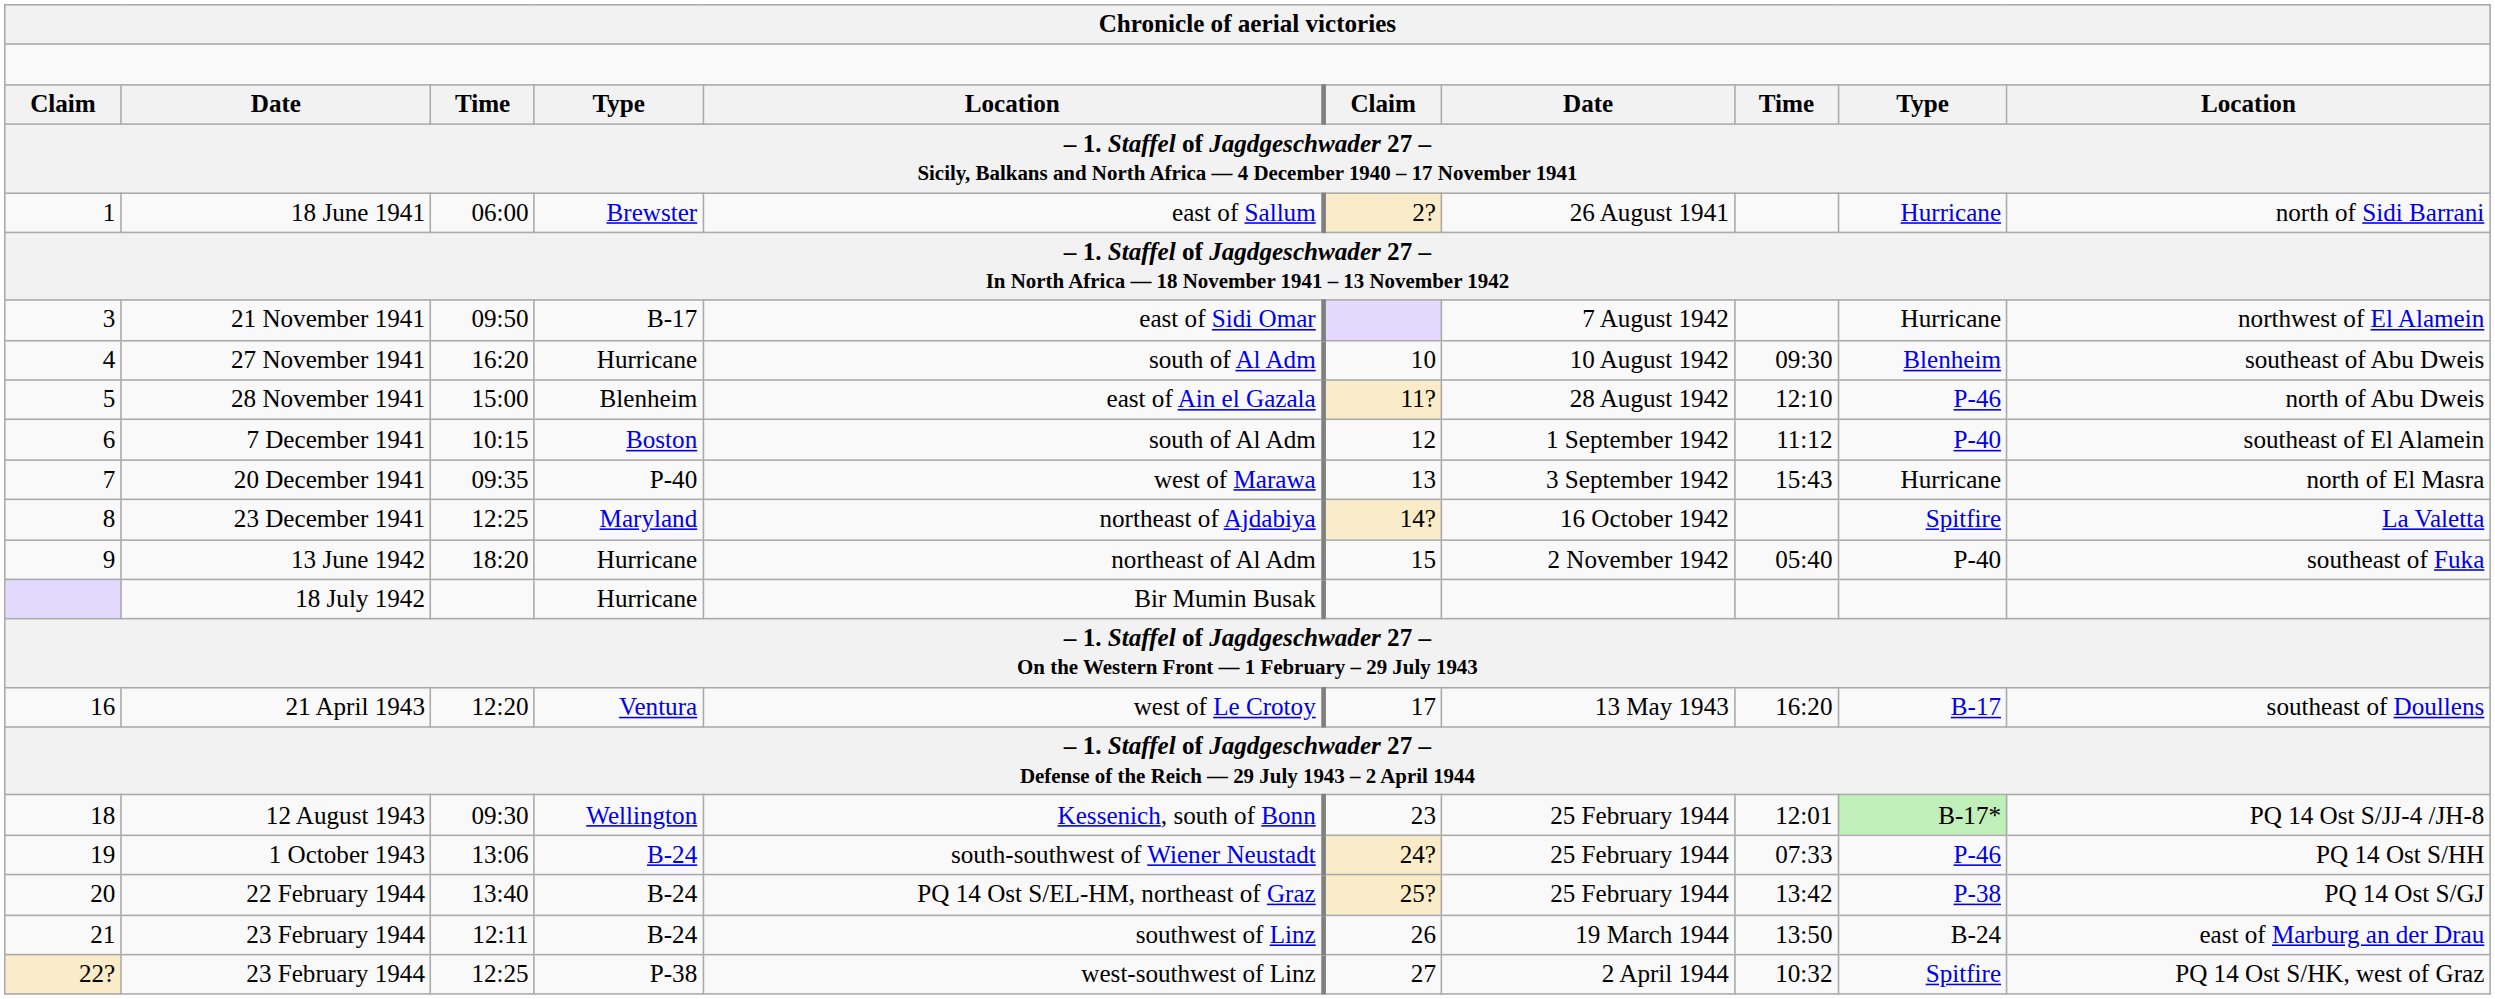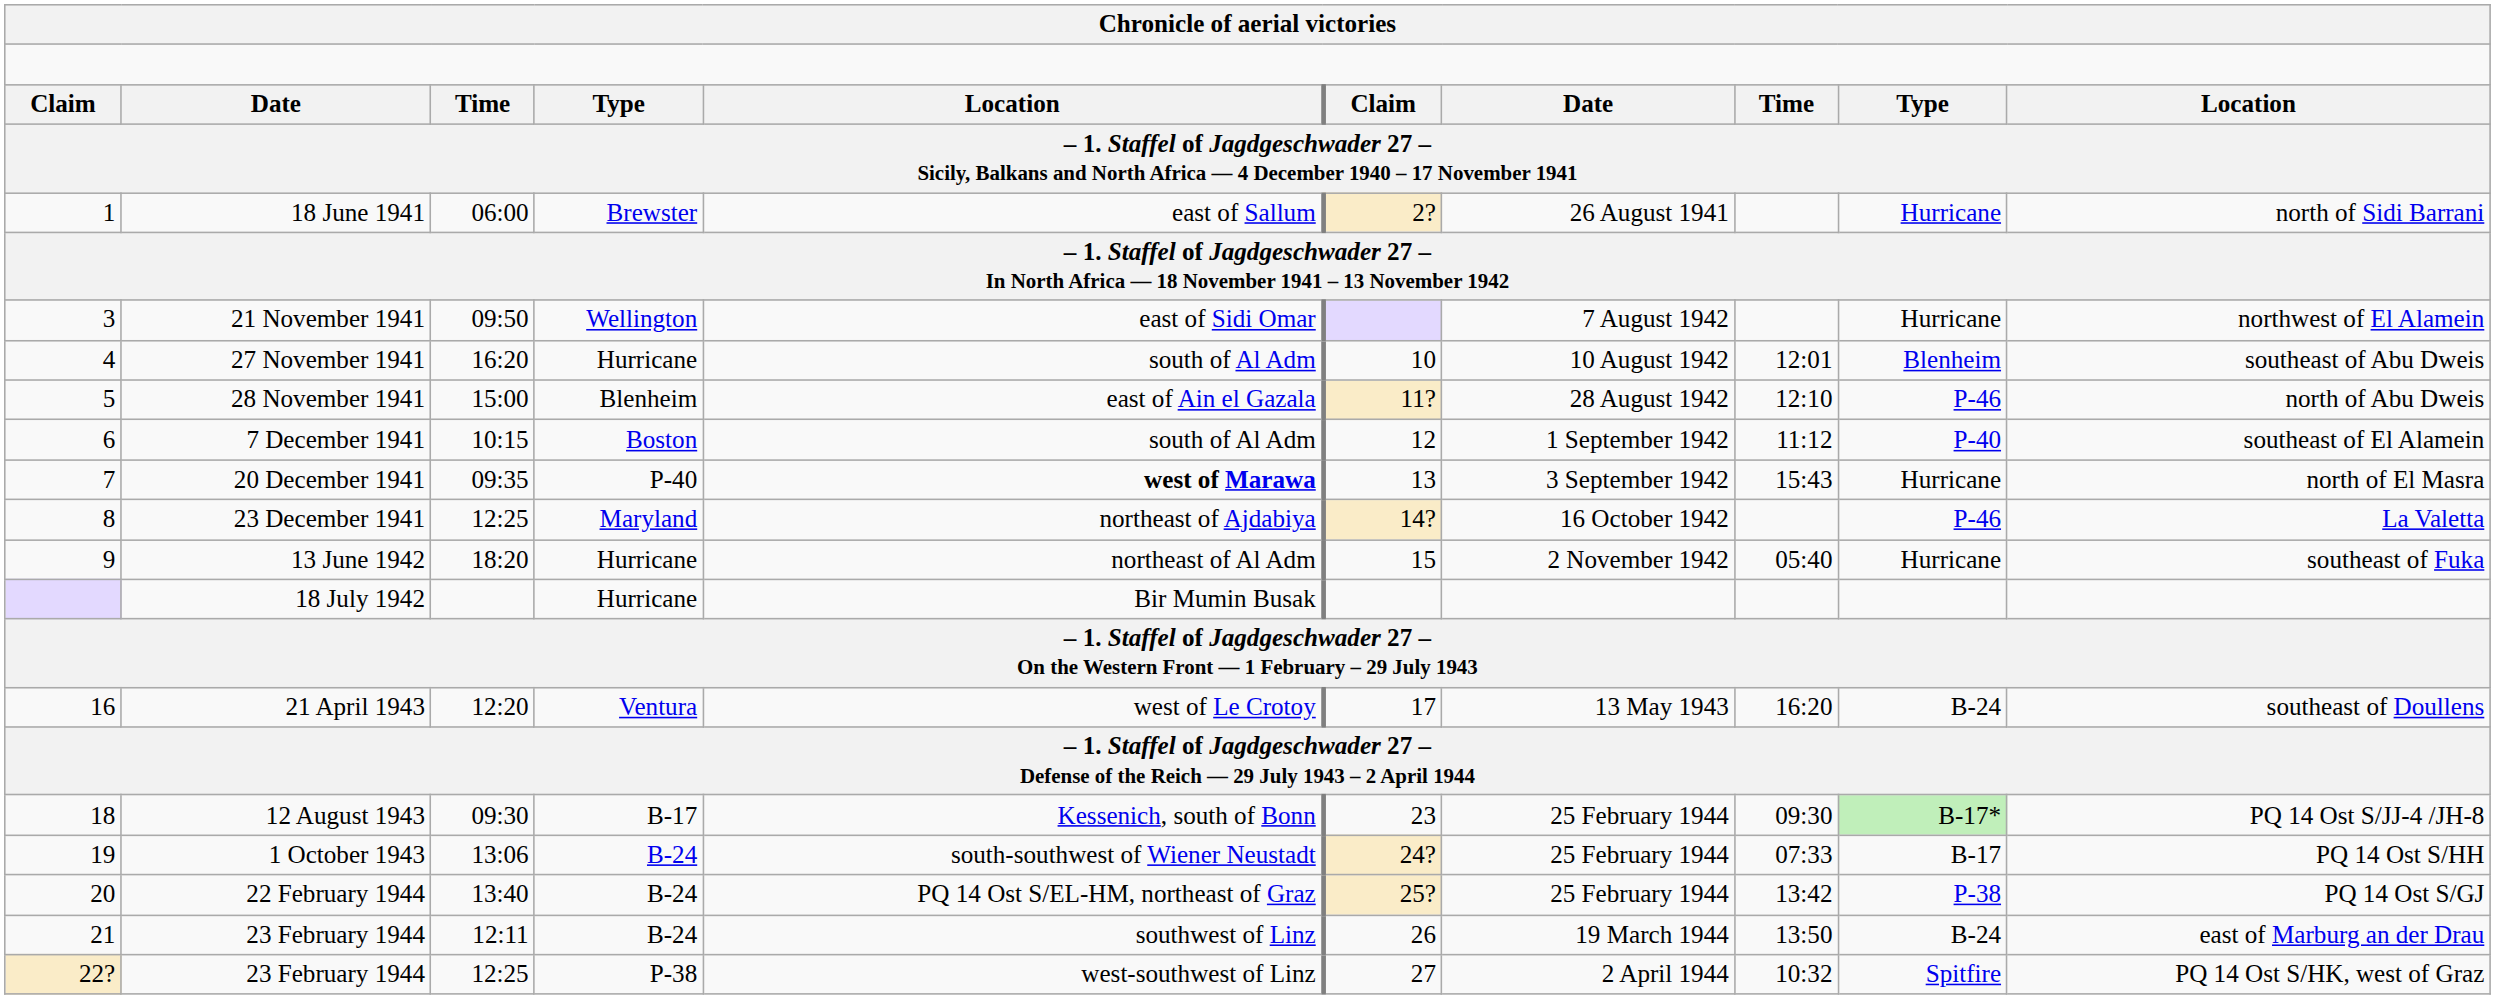(672, 319) B-17 -> (642, 319) Wellington
(1804, 359) 09:30 -> (1804, 359) 12:01
(1235, 479) normal -> (1230, 479) bold
(1963, 519) Spitfire -> (1977, 519) P-46
(1977, 559) P-40 -> (1951, 559) Hurricane
(1976, 706) B-17 -> (1976, 706) B-24
(642, 814) Wellington -> (672, 814) B-17
(1804, 814) 12:01 -> (1804, 814) 09:30
(1977, 854) P-46 -> (1976, 854) B-17
